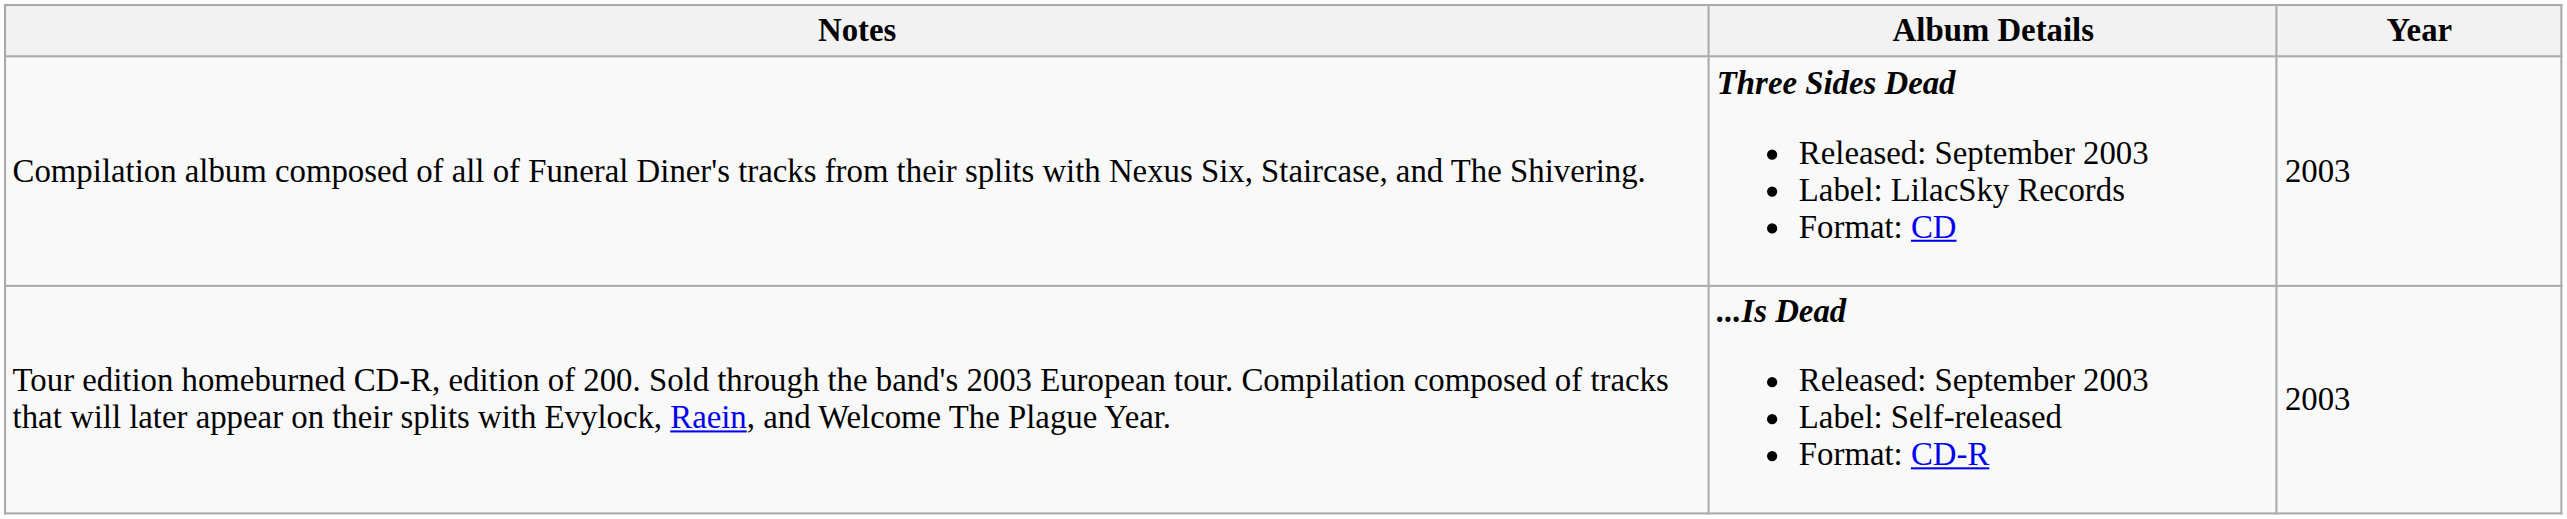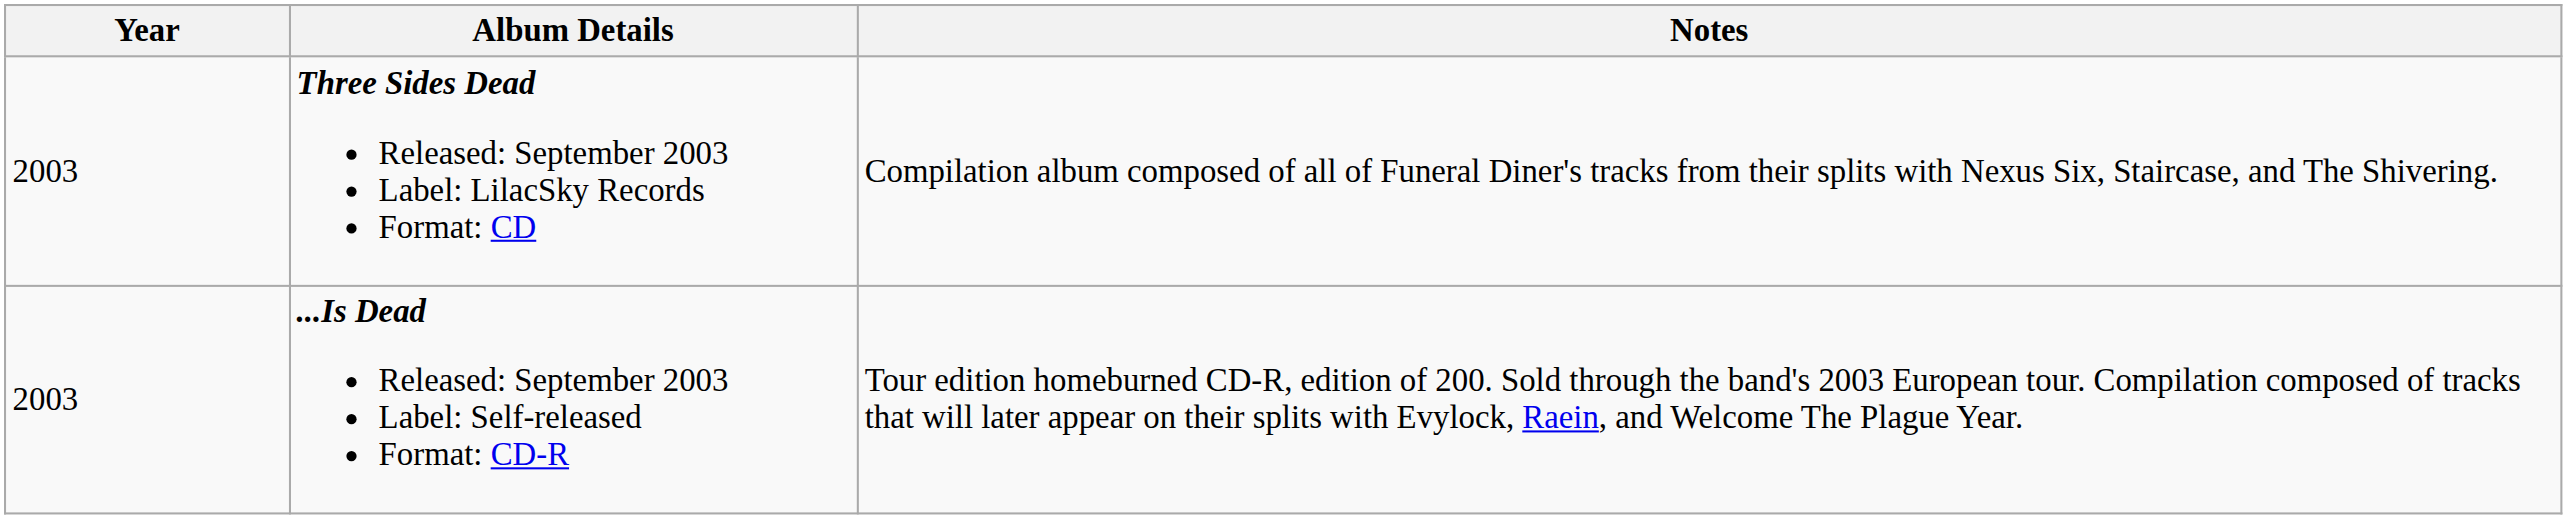columns swapped: (2419, 30) <-> (857, 30)
